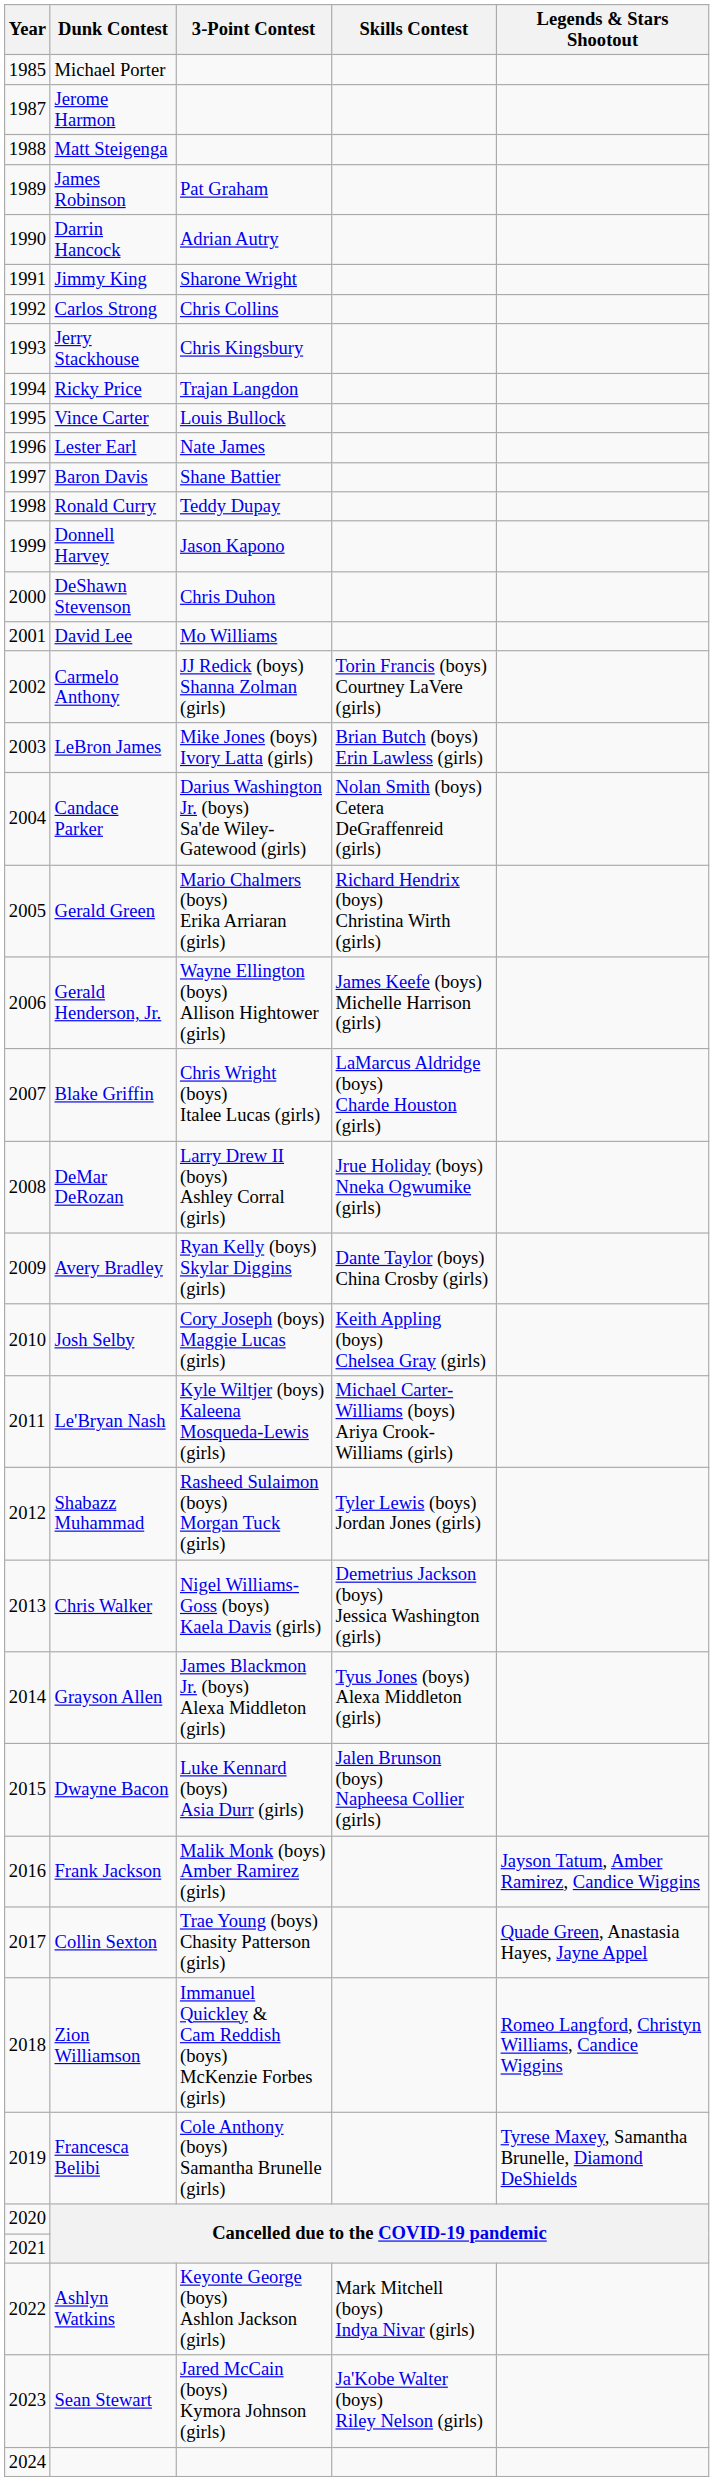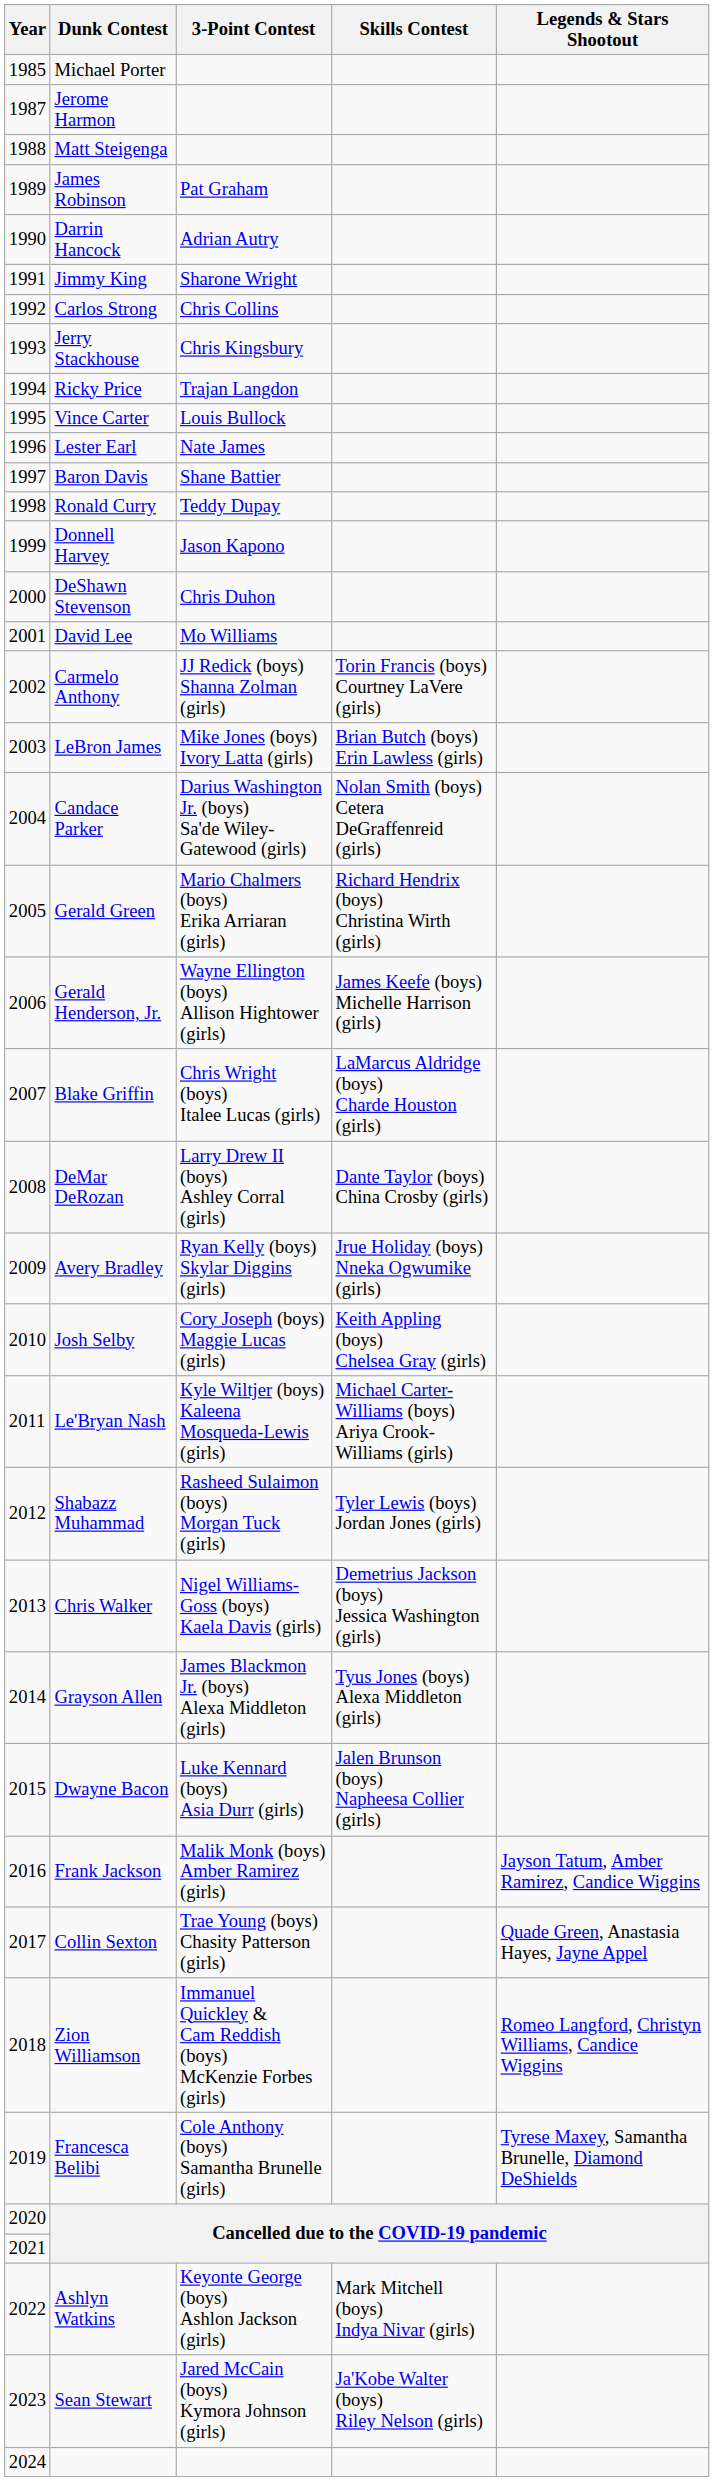(409, 1186) Jrue Holiday (boys) Nneka Ogwumike (girls) -> (412, 1186) Dante Taylor (boys) China Crosby (girls)
(412, 1268) Dante Taylor (boys) China Crosby (girls) -> (409, 1268) Jrue Holiday (boys) Nneka Ogwumike (girls)
